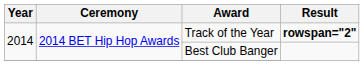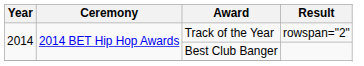(320, 32) bold -> (316, 32) normal
